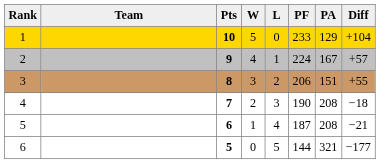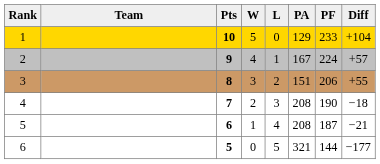columns swapped: (302, 15) <-> (328, 15)
